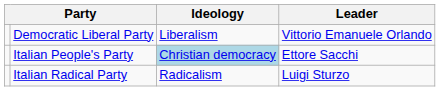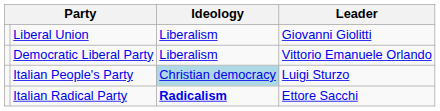+ row: (51, 34)
(320, 55) Ettore Sacchi -> (316, 75) Luigi Sturzo
(191, 75) normal -> (193, 95) bold
(316, 75) Luigi Sturzo -> (320, 95) Ettore Sacchi
